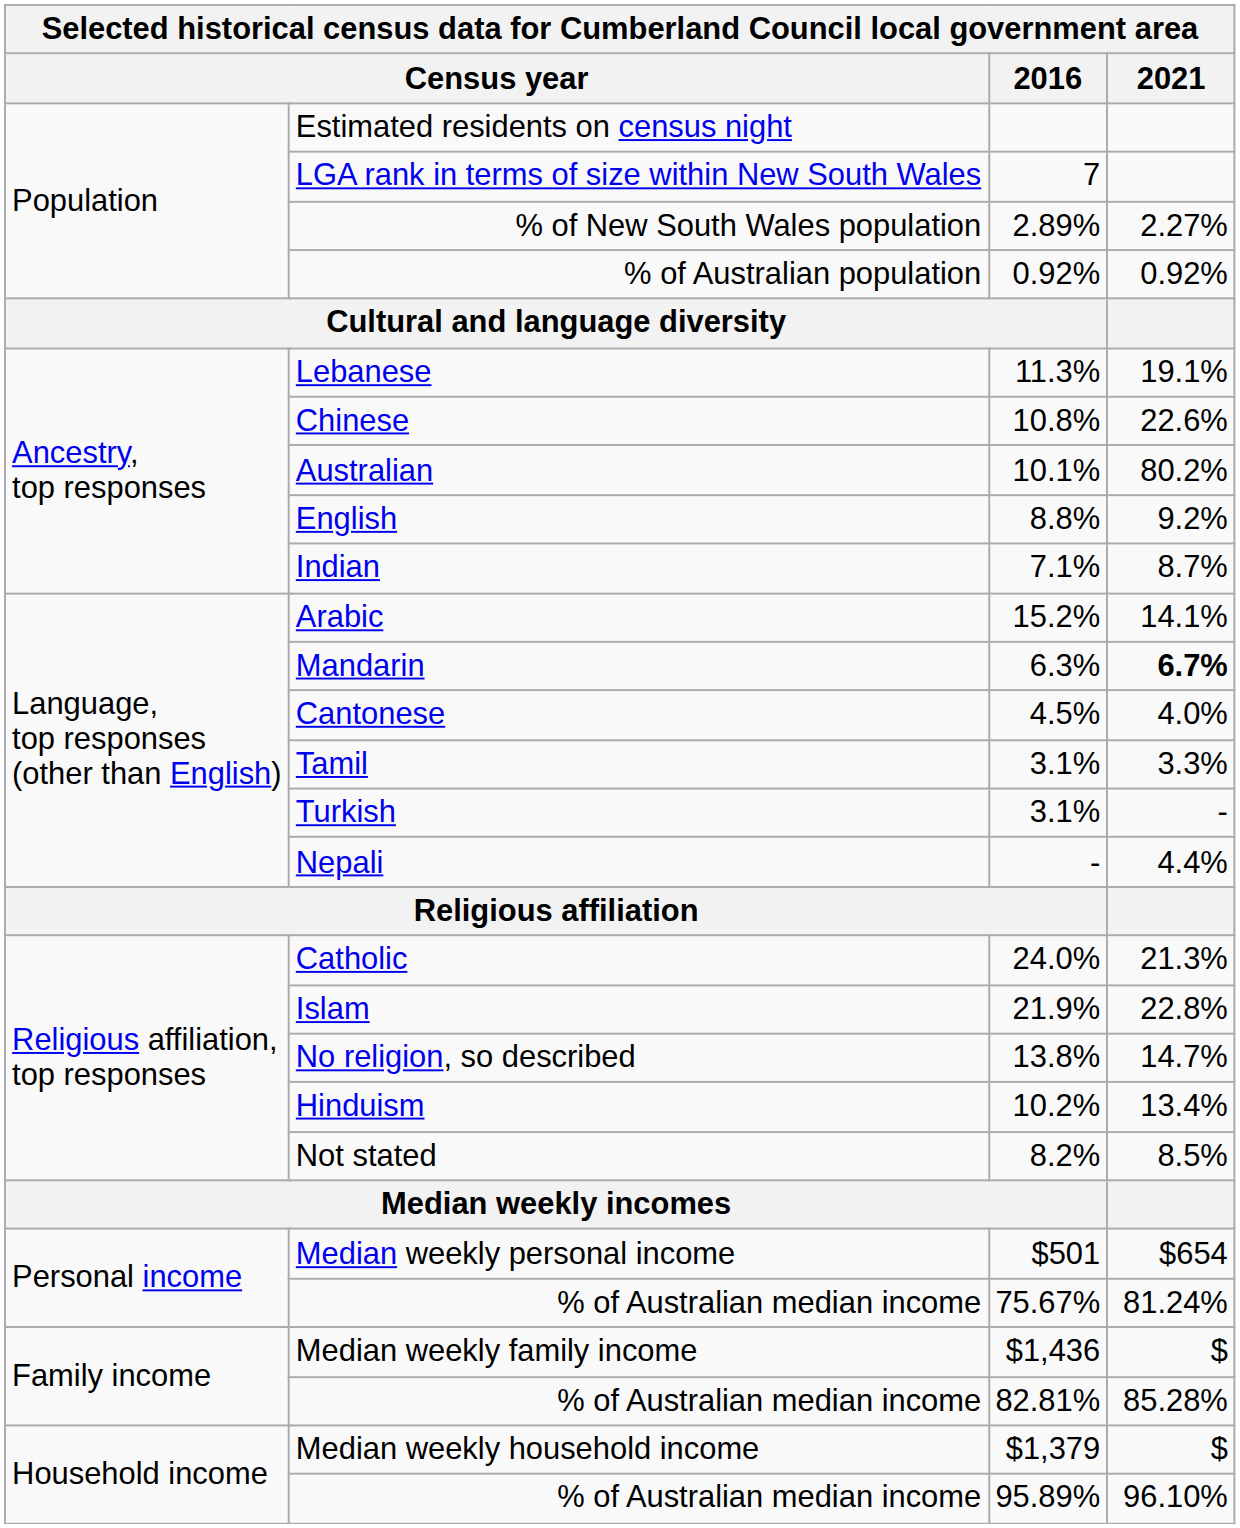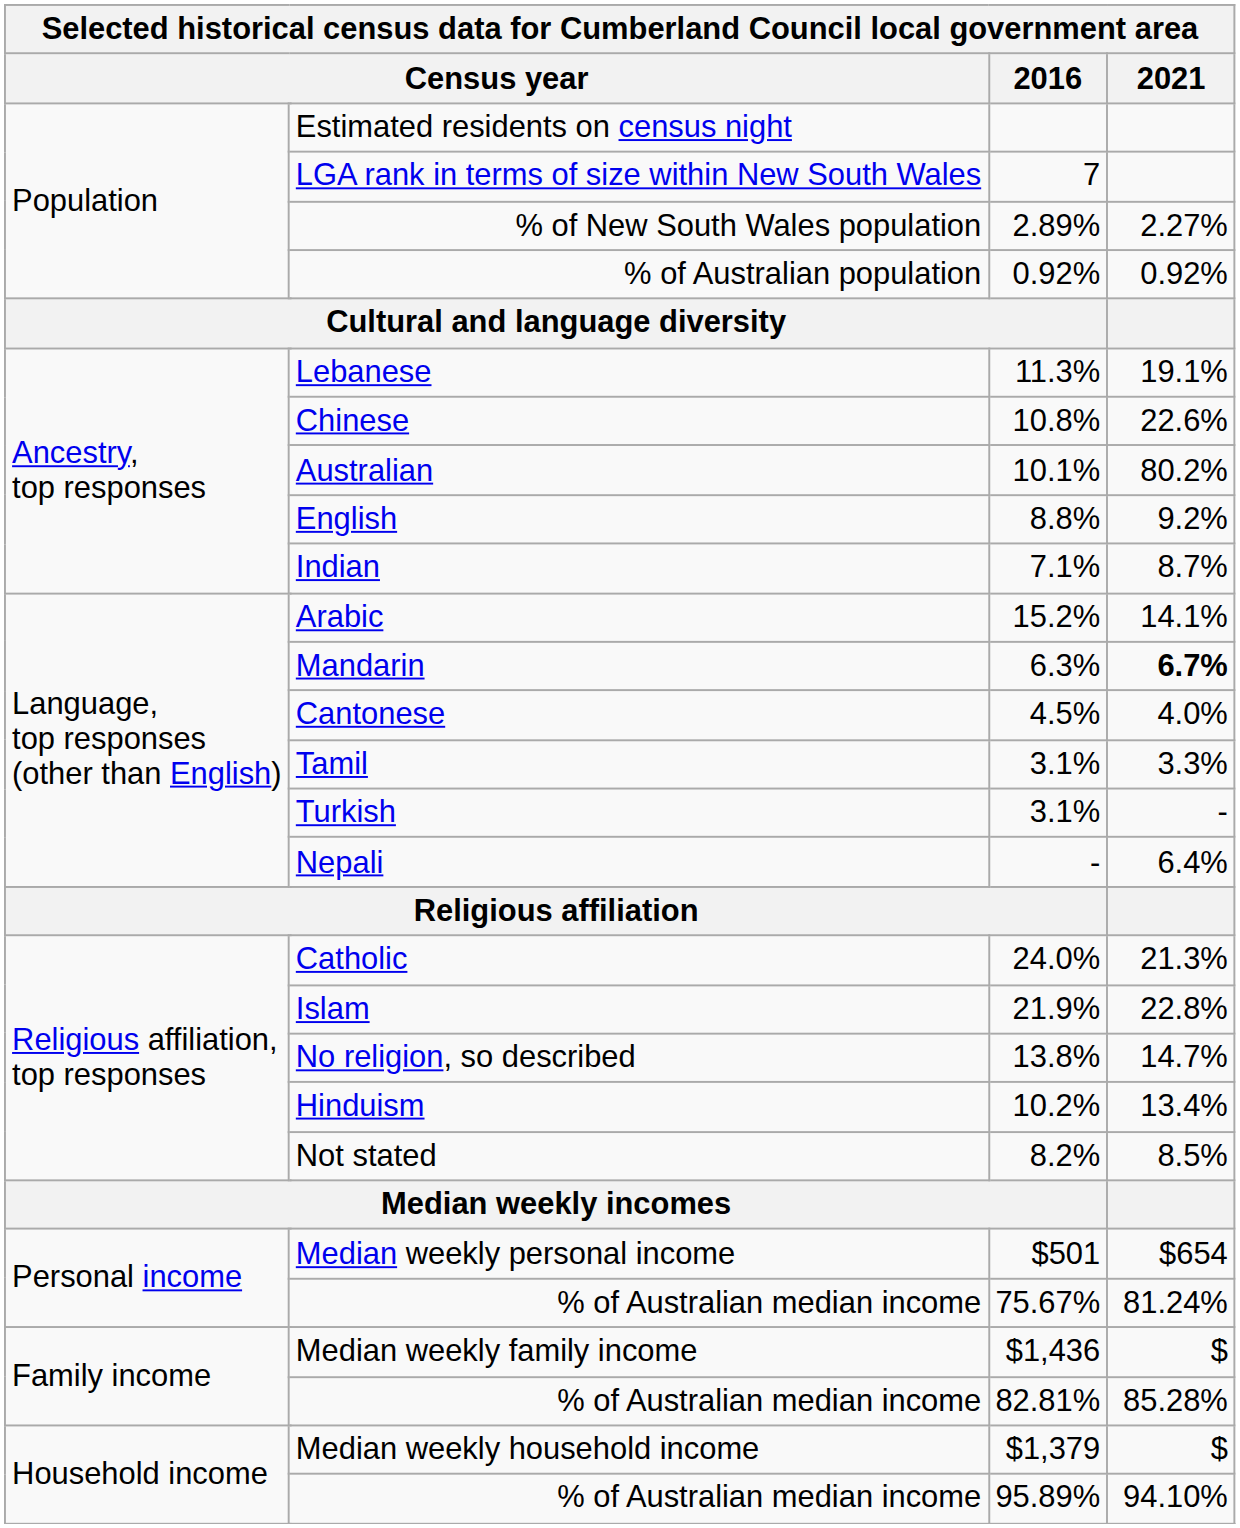(1193, 861) 4.4% -> (1193, 861) 6.4%
(1171, 1498) 96.10% -> (1171, 1498) 94.10%
